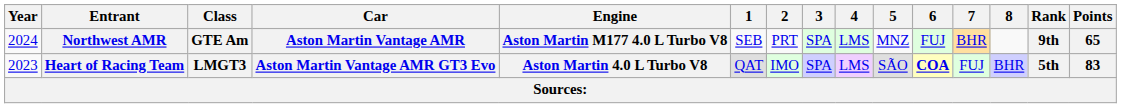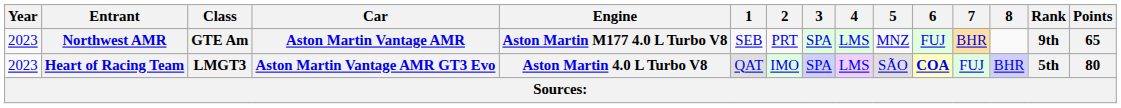(23, 40) 2024 -> (23, 40) 2023
(1093, 65) 83 -> (1093, 65) 80
